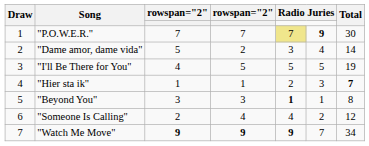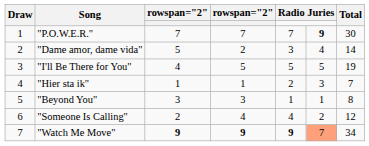(291, 34) khaki background -> (291, 34) no background
(351, 83) bold -> (351, 83) normal
(291, 100) bold -> (291, 100) normal
(322, 132) no background -> (322, 132) lightsalmon background
